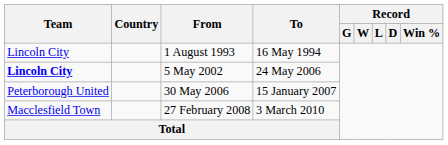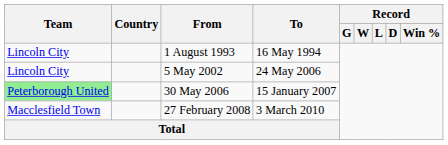(40, 71) bold -> (38, 71) normal
(58, 91) no background -> (58, 91) lightgreen background
